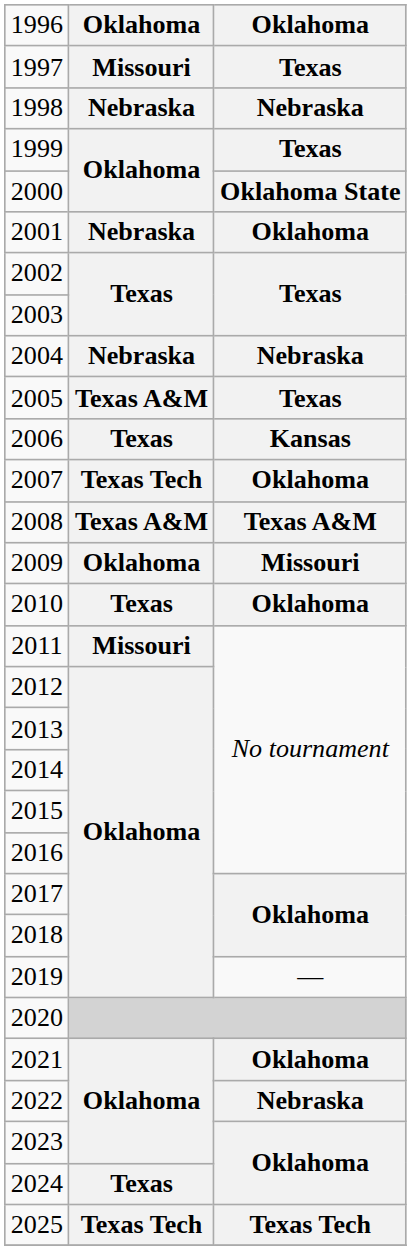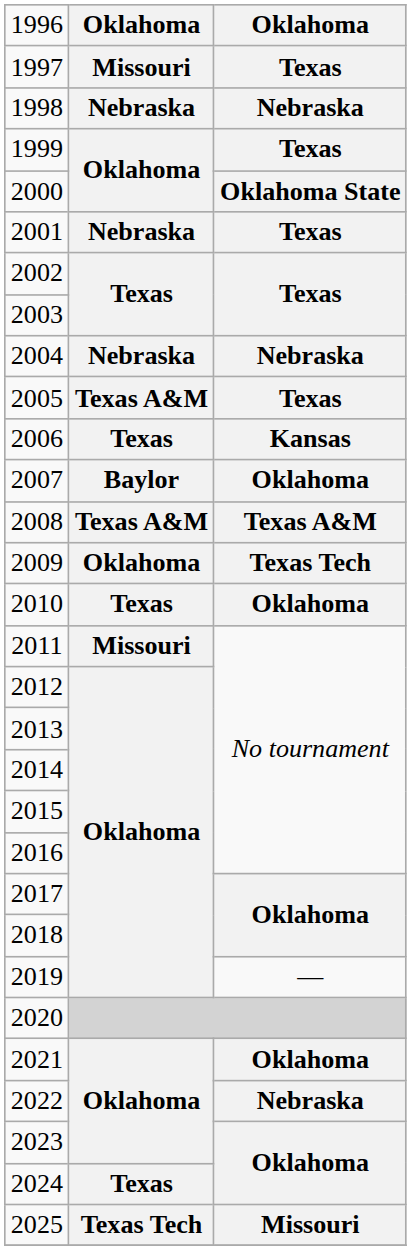(310, 231) Oklahoma -> (310, 231) Texas
(142, 480) Texas Tech -> (142, 480) Baylor
(310, 562) Missouri -> (310, 562) Texas Tech
(310, 1224) Texas Tech -> (310, 1224) Missouri
